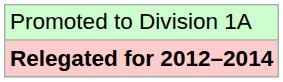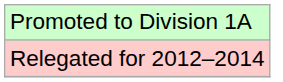(142, 58) bold -> (137, 58) normal
